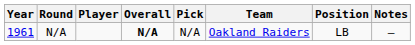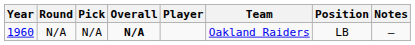columns swapped: (190, 14) <-> (99, 14)
(21, 32) 1961 -> (21, 32) 1960
